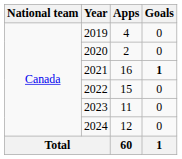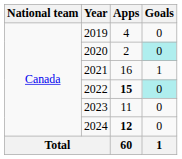(159, 51) no background -> (159, 51) paleturquoise background
(159, 70) bold -> (159, 70) normal
(126, 88) normal -> (126, 88) bold
(159, 88) no background -> (159, 88) paleturquoise background
(126, 126) normal -> (126, 126) bold
